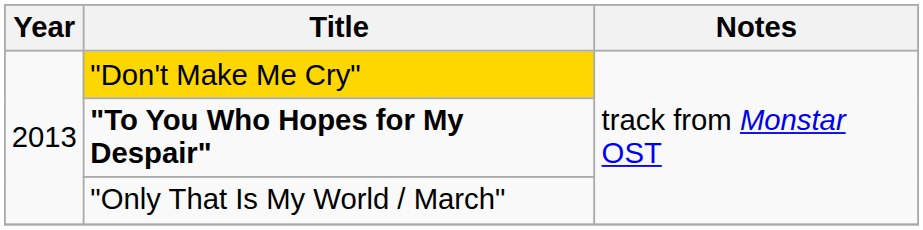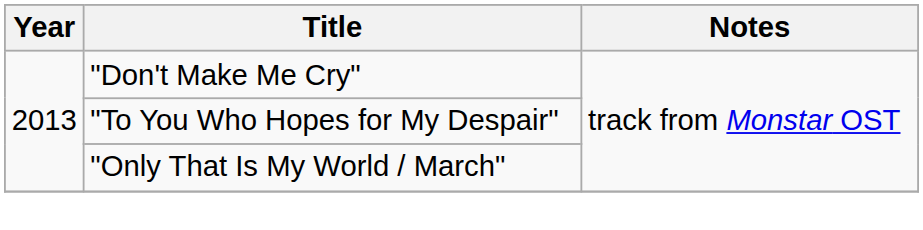(226, 74) gold background -> (226, 74) no background
(277, 137) bold -> (324, 120) normal
